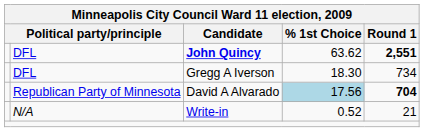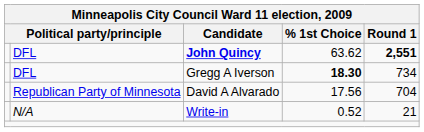(346, 73) normal -> (346, 73) bold
(346, 92) lightblue background -> (346, 92) no background
(406, 92) bold -> (406, 92) normal
